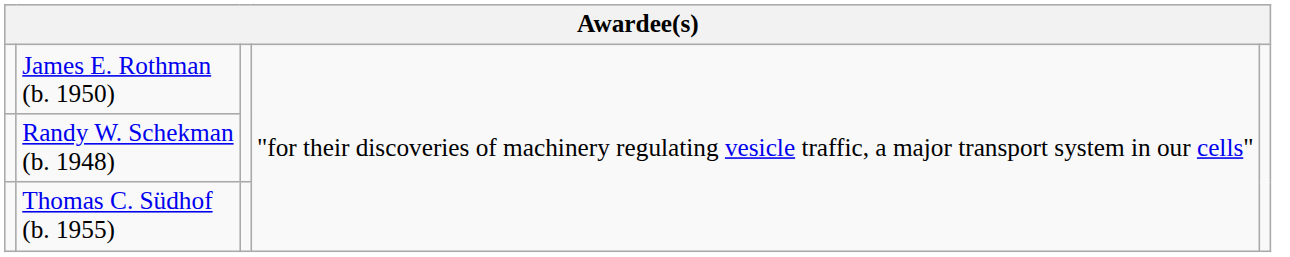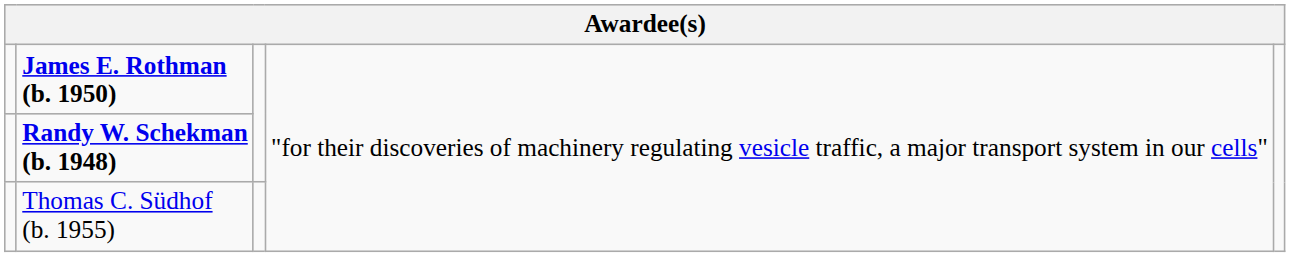(117, 78) normal -> (124, 78) bold
(128, 147) normal -> (135, 147) bold
